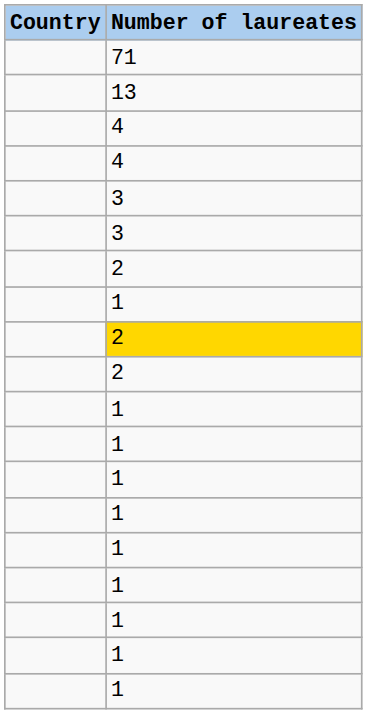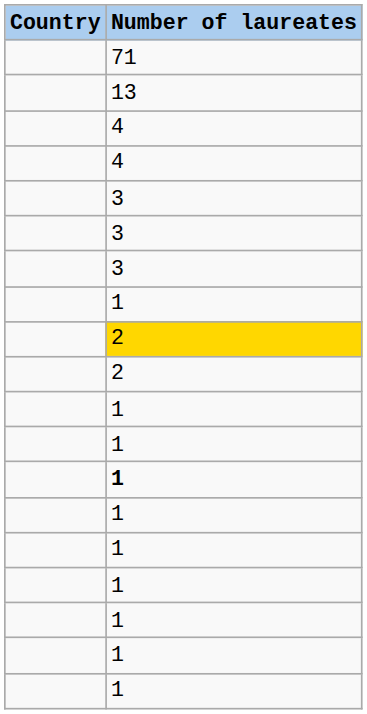(117, 269) 2 -> (117, 269) 3
(117, 480) normal -> (117, 480) bold
